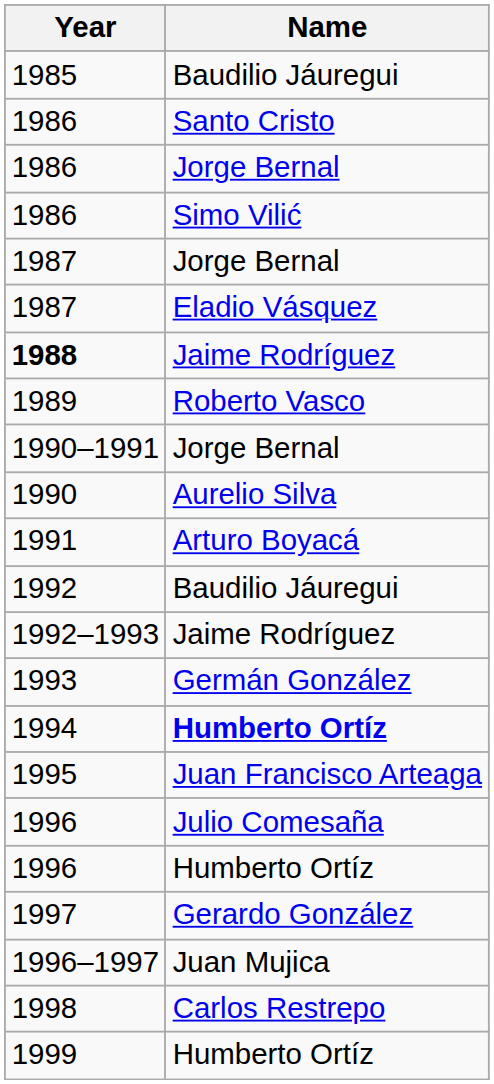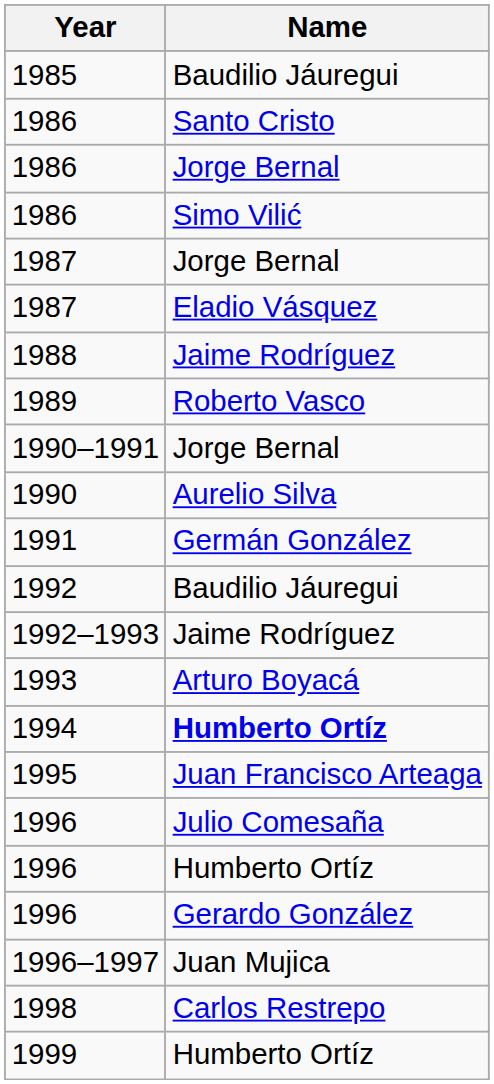(44, 354) bold -> (44, 354) normal
(266, 541) Arturo Boyacá -> (292, 541) Germán González
(292, 681) Germán González -> (266, 681) Arturo Boyacá
(44, 914) 1997 -> (44, 914) 1996
